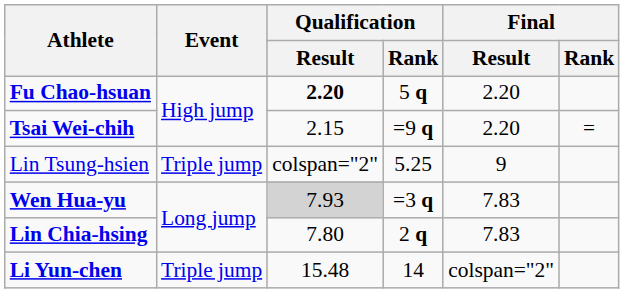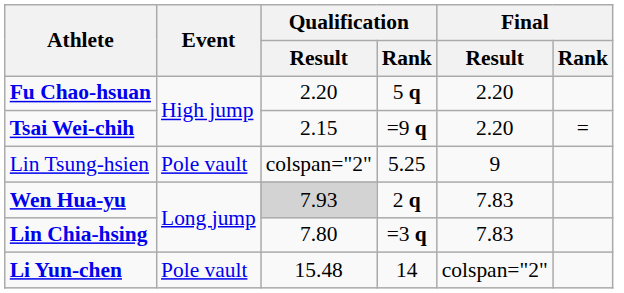(325, 93) bold -> (319, 93) normal
(212, 164) Triple jump -> (204, 164) Pole vault
(413, 199) =3 q -> (407, 199) 2 q
(413, 234) 2 q -> (407, 234) =3 q
(212, 270) Triple jump -> (204, 270) Pole vault
